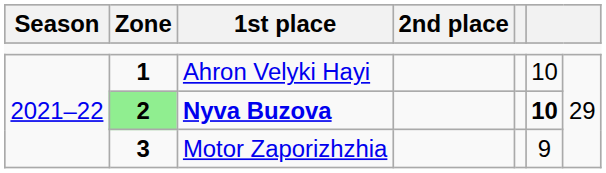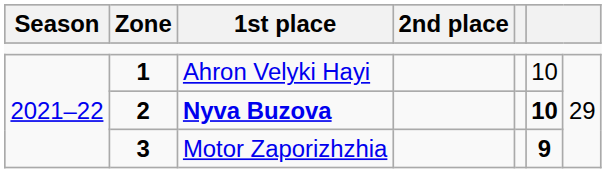(143, 111) lightgreen background -> (143, 111) no background
(544, 149) normal -> (544, 149) bold
